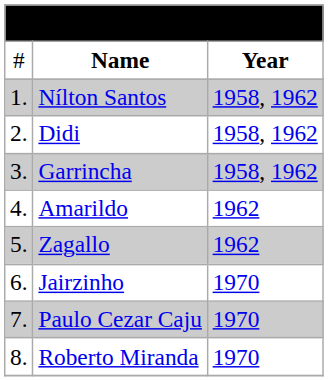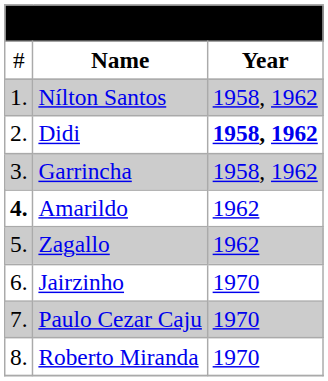(265, 134) normal -> (265, 134) bold
(19, 208) normal -> (19, 208) bold
